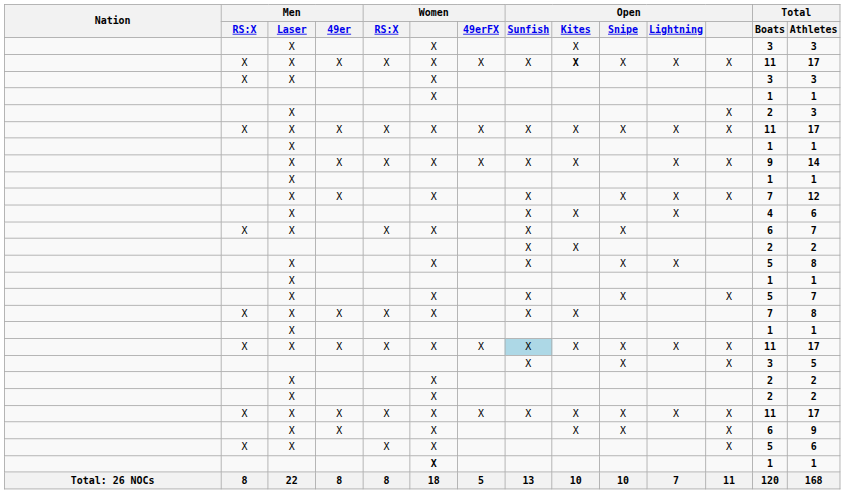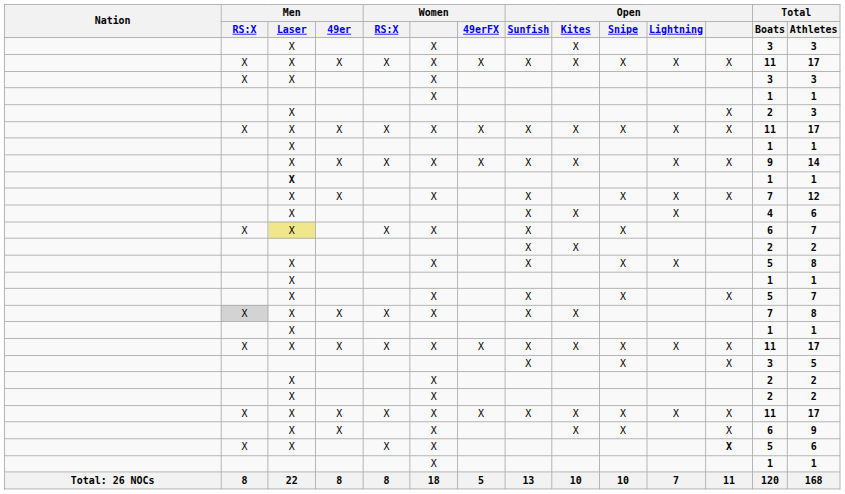(576, 63) bold -> (576, 63) normal
(292, 180) normal -> (292, 180) bold
(292, 230) no background -> (292, 230) khaki background
(245, 313) no background -> (245, 313) lightgrey background
(528, 347) lightblue background -> (528, 347) no background
(729, 447) normal -> (729, 447) bold
(434, 464) bold -> (434, 464) normal
